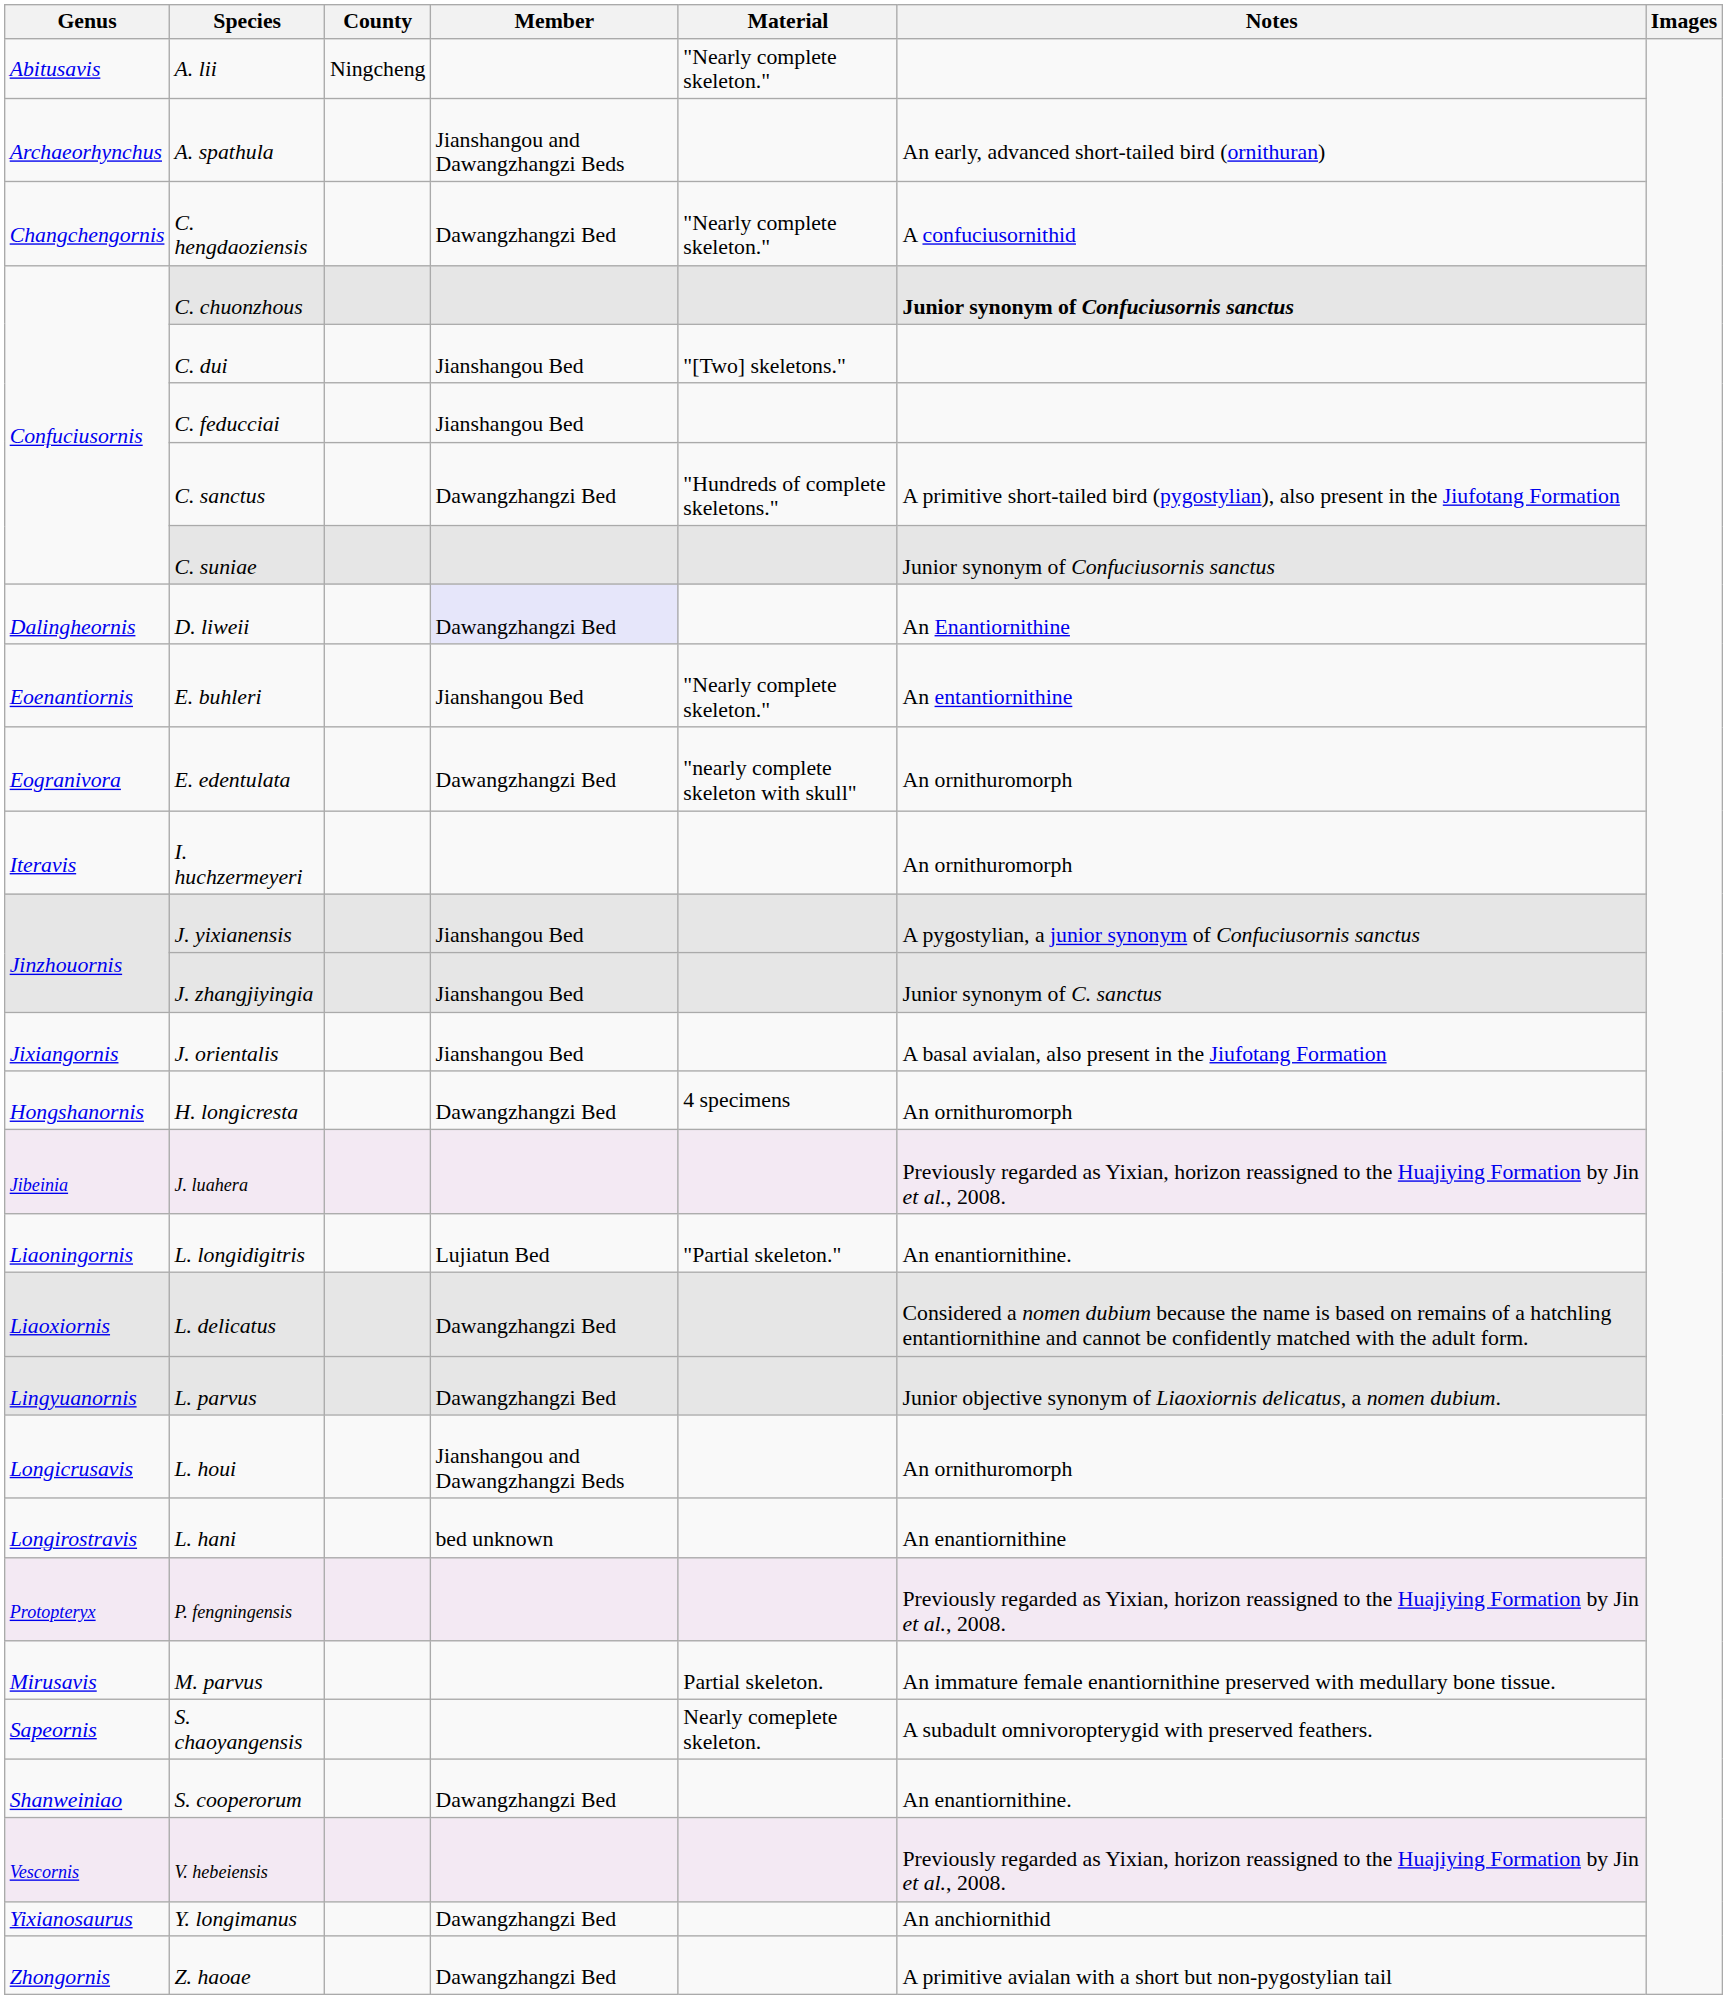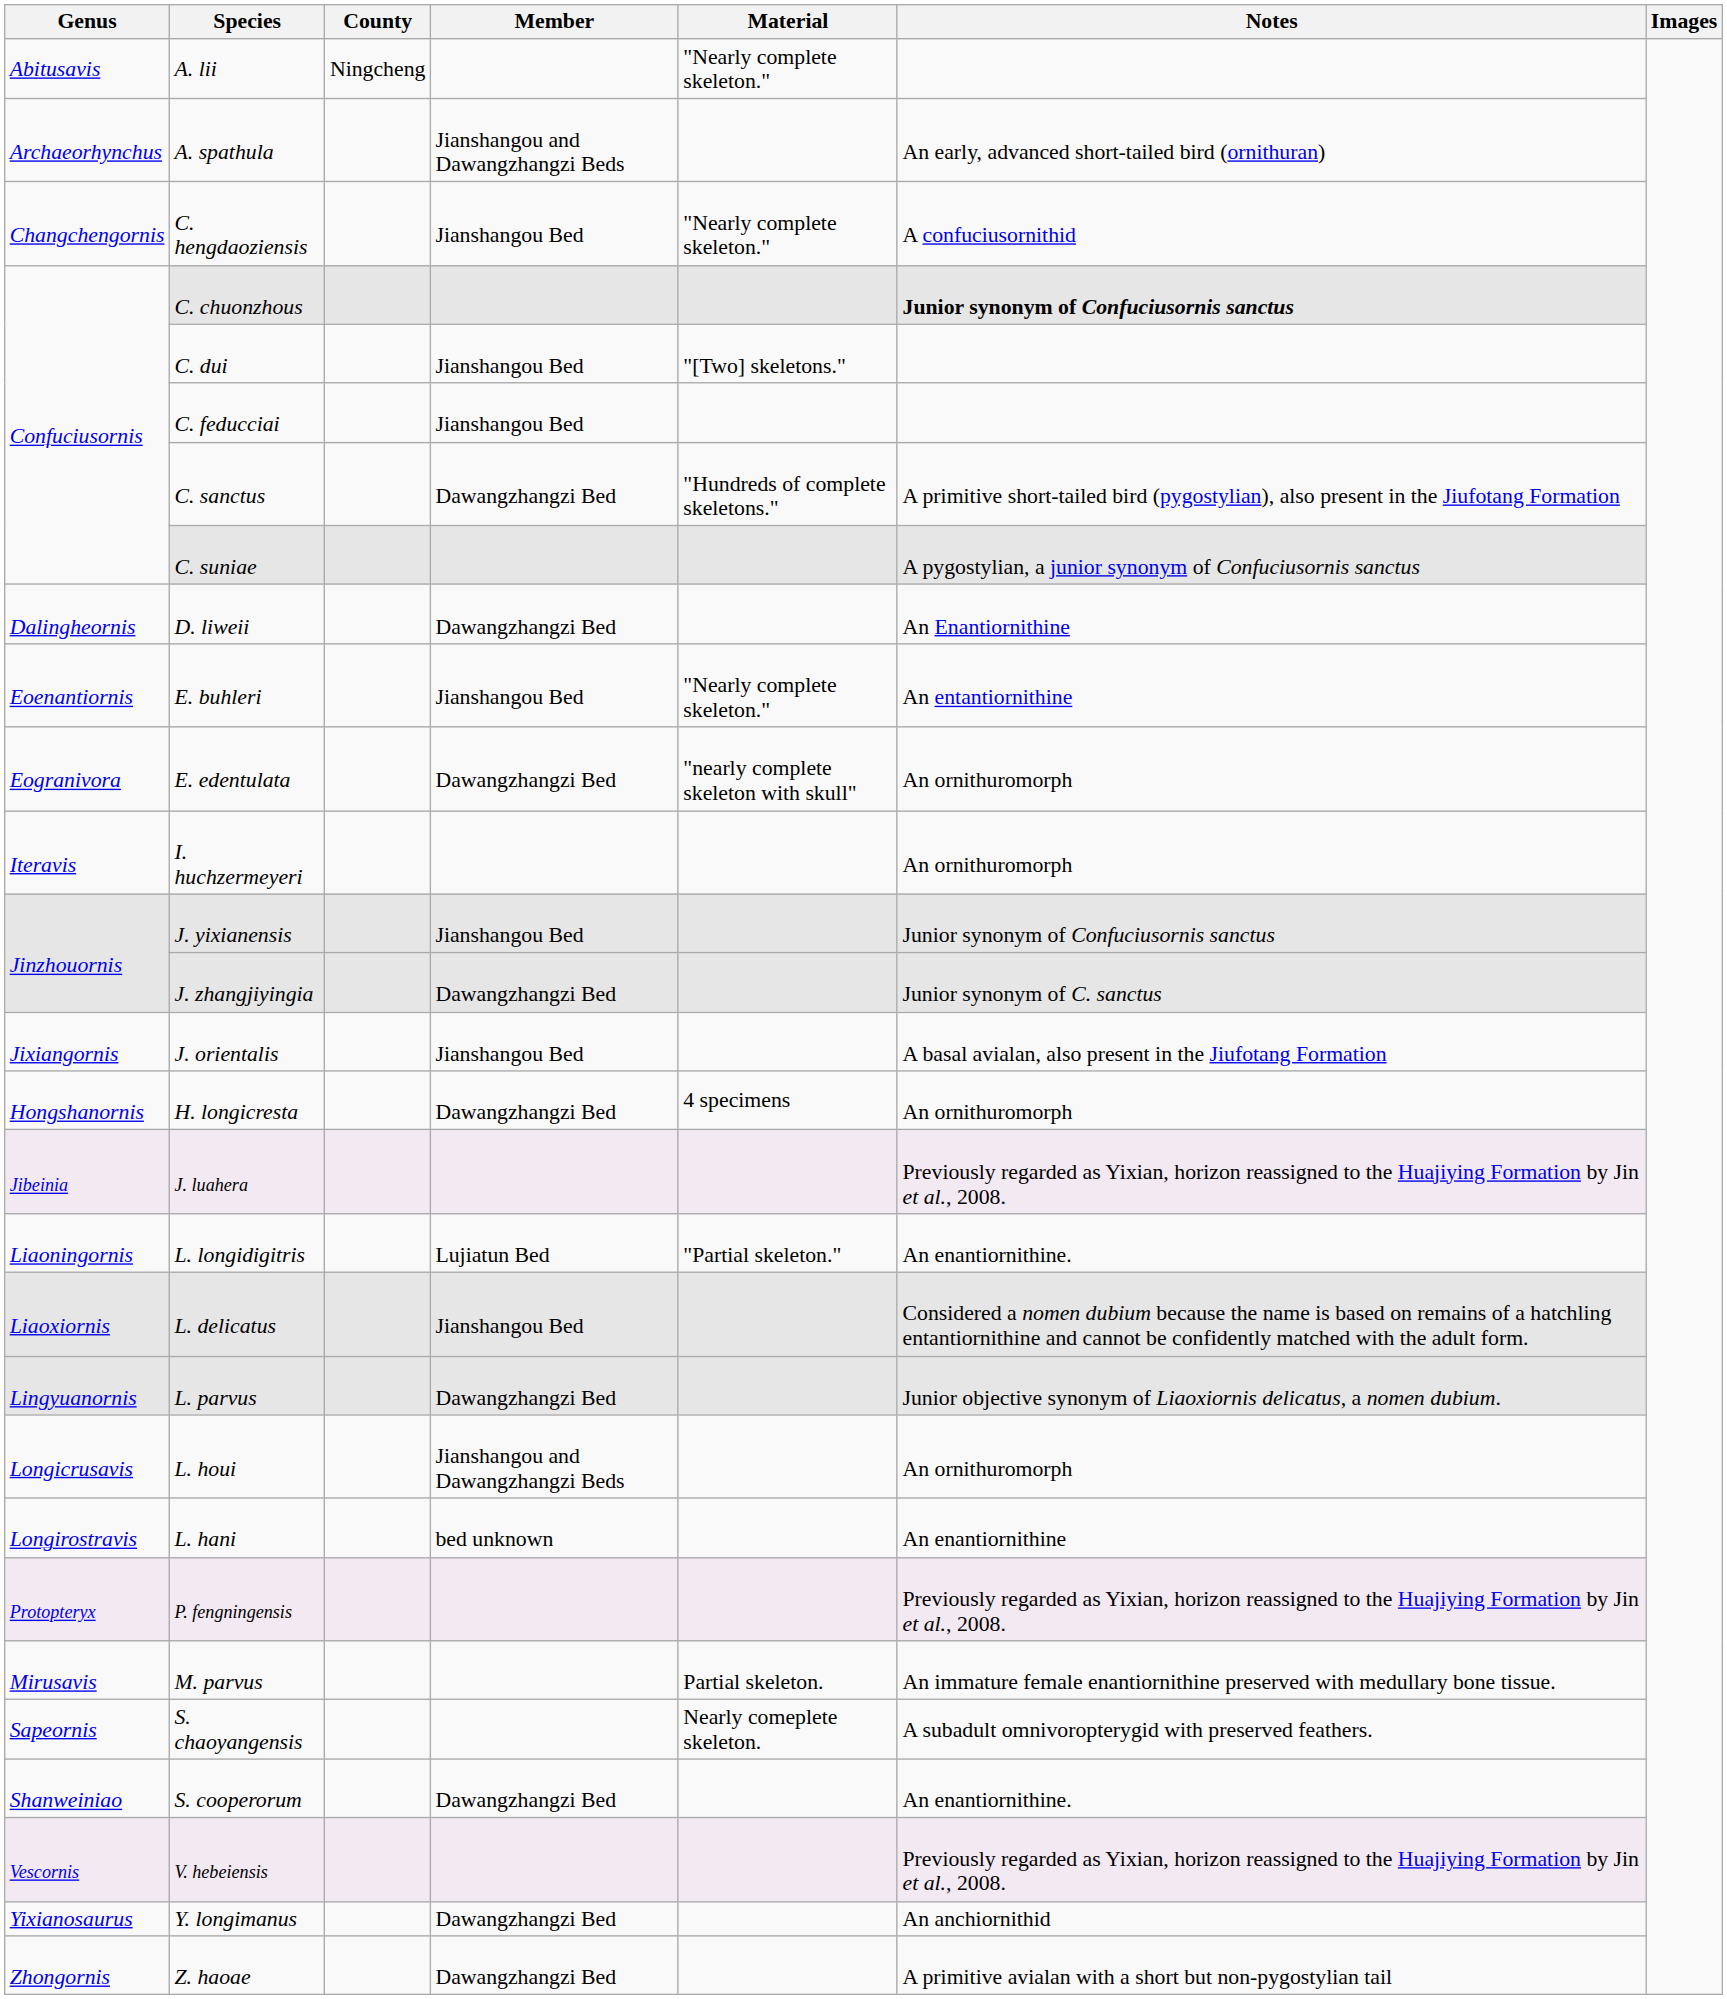(526, 235) Dawangzhangzi Bed -> (509, 235) Jianshangou Bed
(1089, 567) Junior synonym of Confuciusornis sanctus -> (1161, 567) A pygostylian, a junior synonym of Confuciusornis sanctus
(526, 626) lavender background -> (526, 626) no background
(1161, 935) A pygostylian, a junior synonym of Confuciusornis sanctus -> (1089, 935) Junior synonym of Confuciusornis sanctus
(509, 994) Jianshangou Bed -> (526, 994) Dawangzhangzi Bed
(526, 1326) Dawangzhangzi Bed -> (509, 1326) Jianshangou Bed
